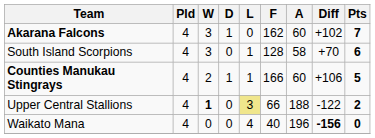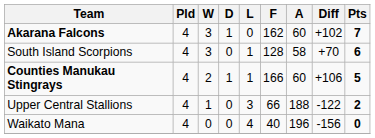(208, 104) bold -> (208, 104) normal
(250, 104) khaki background -> (250, 104) no background
(329, 124) bold -> (329, 124) normal
